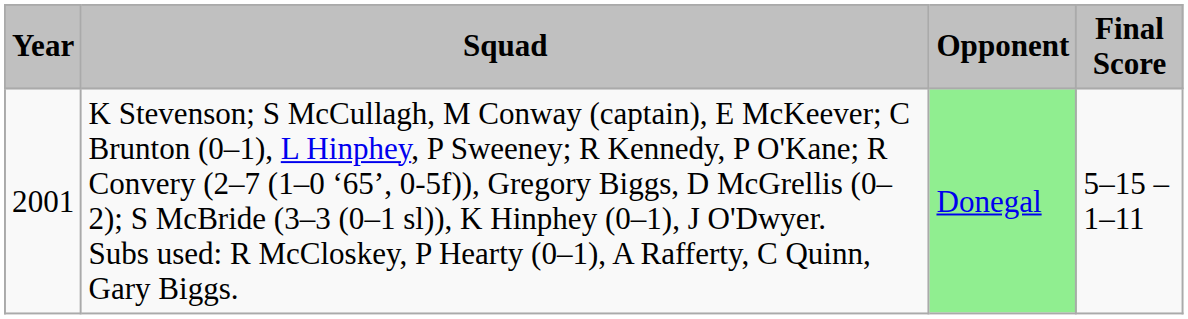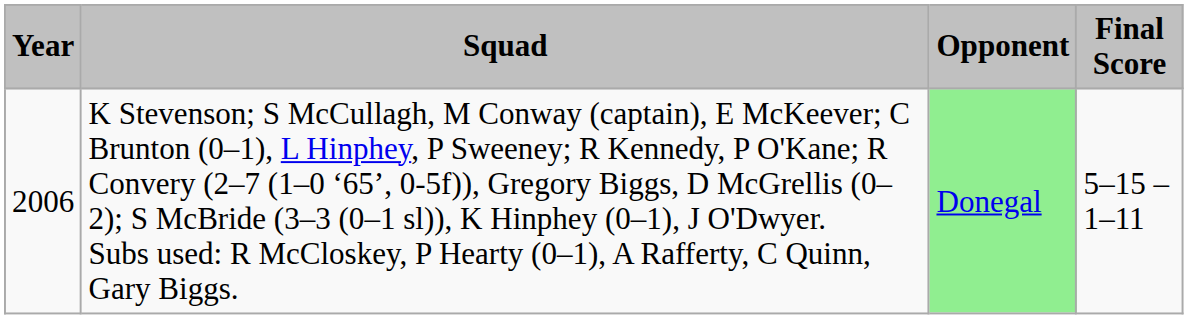(43, 200) 2001 -> (43, 200) 2006
